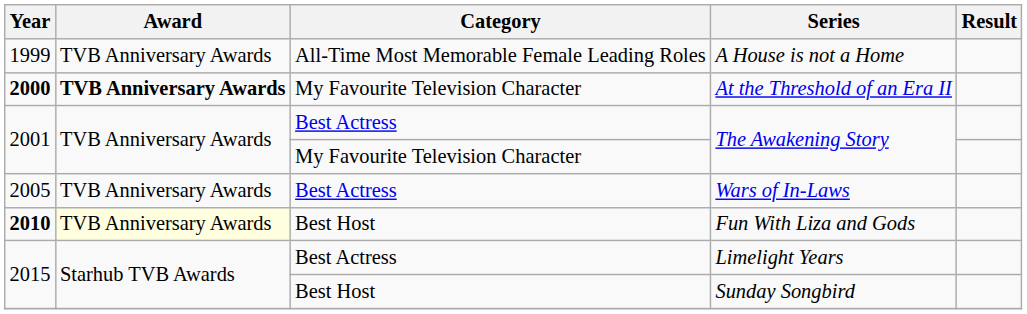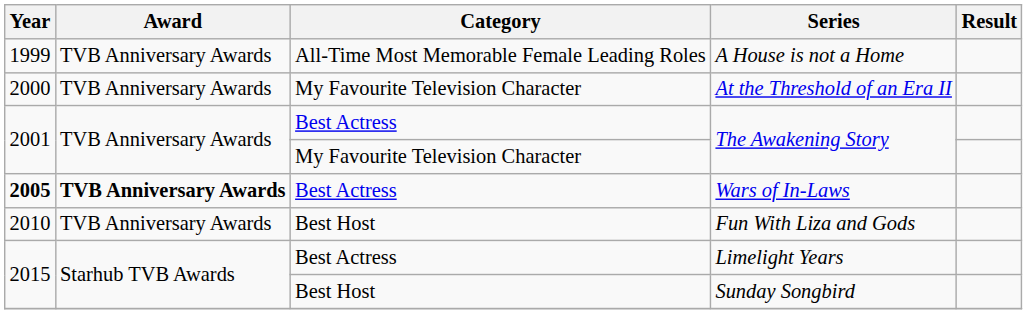(30, 89) bold -> (30, 89) normal
(173, 89) bold -> (166, 89) normal
(30, 190) normal -> (30, 190) bold
(166, 190) normal -> (173, 190) bold
(30, 224) bold -> (30, 224) normal
(166, 224) lightyellow background -> (166, 224) no background
